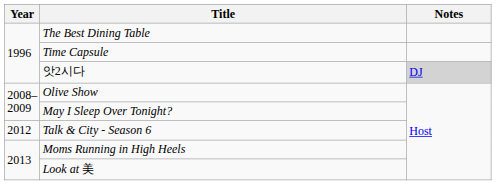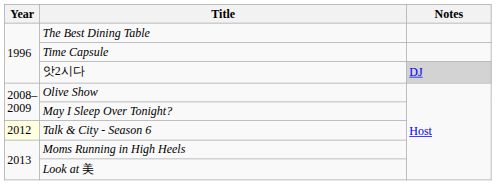(19, 130) no background -> (19, 130) lightyellow background
